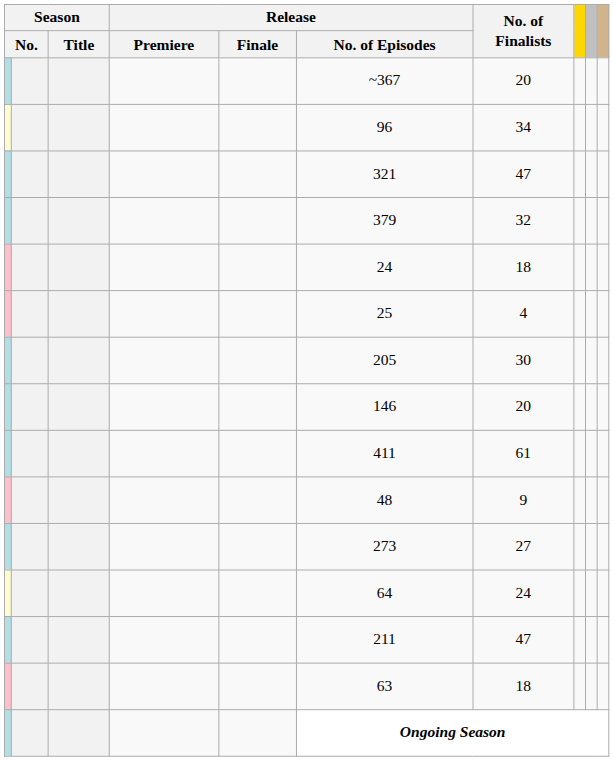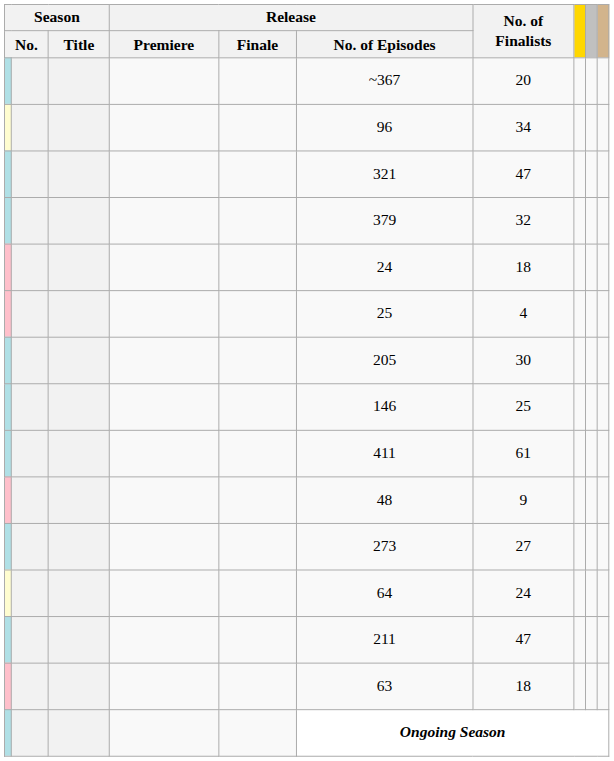(523, 406) 20 -> (523, 406) 25
